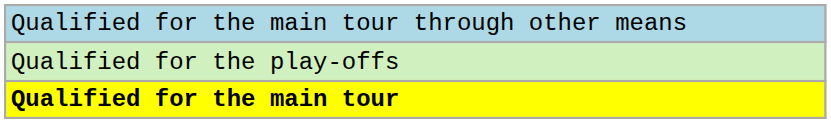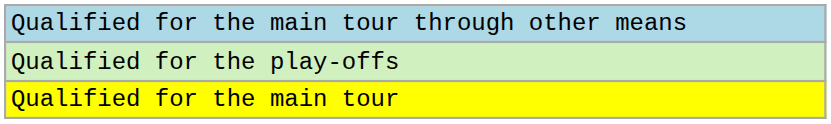(205, 100) bold -> (205, 100) normal
